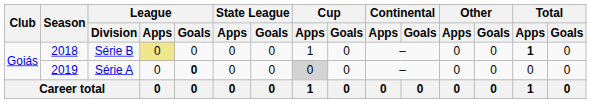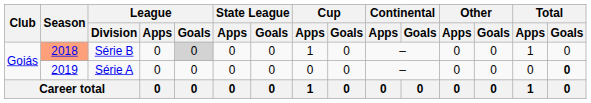(65, 51) no background -> (65, 51) lightsalmon background
(157, 51) khaki background -> (157, 51) no background
(194, 51) no background -> (194, 51) lightgrey background
(530, 51) bold -> (530, 51) normal
(194, 70) bold -> (194, 70) normal
(310, 70) lightgrey background -> (310, 70) no background
(567, 70) normal -> (567, 70) bold
